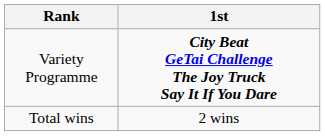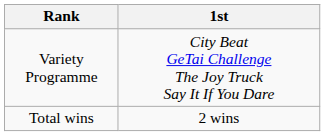(219, 67) bold -> (219, 67) normal
